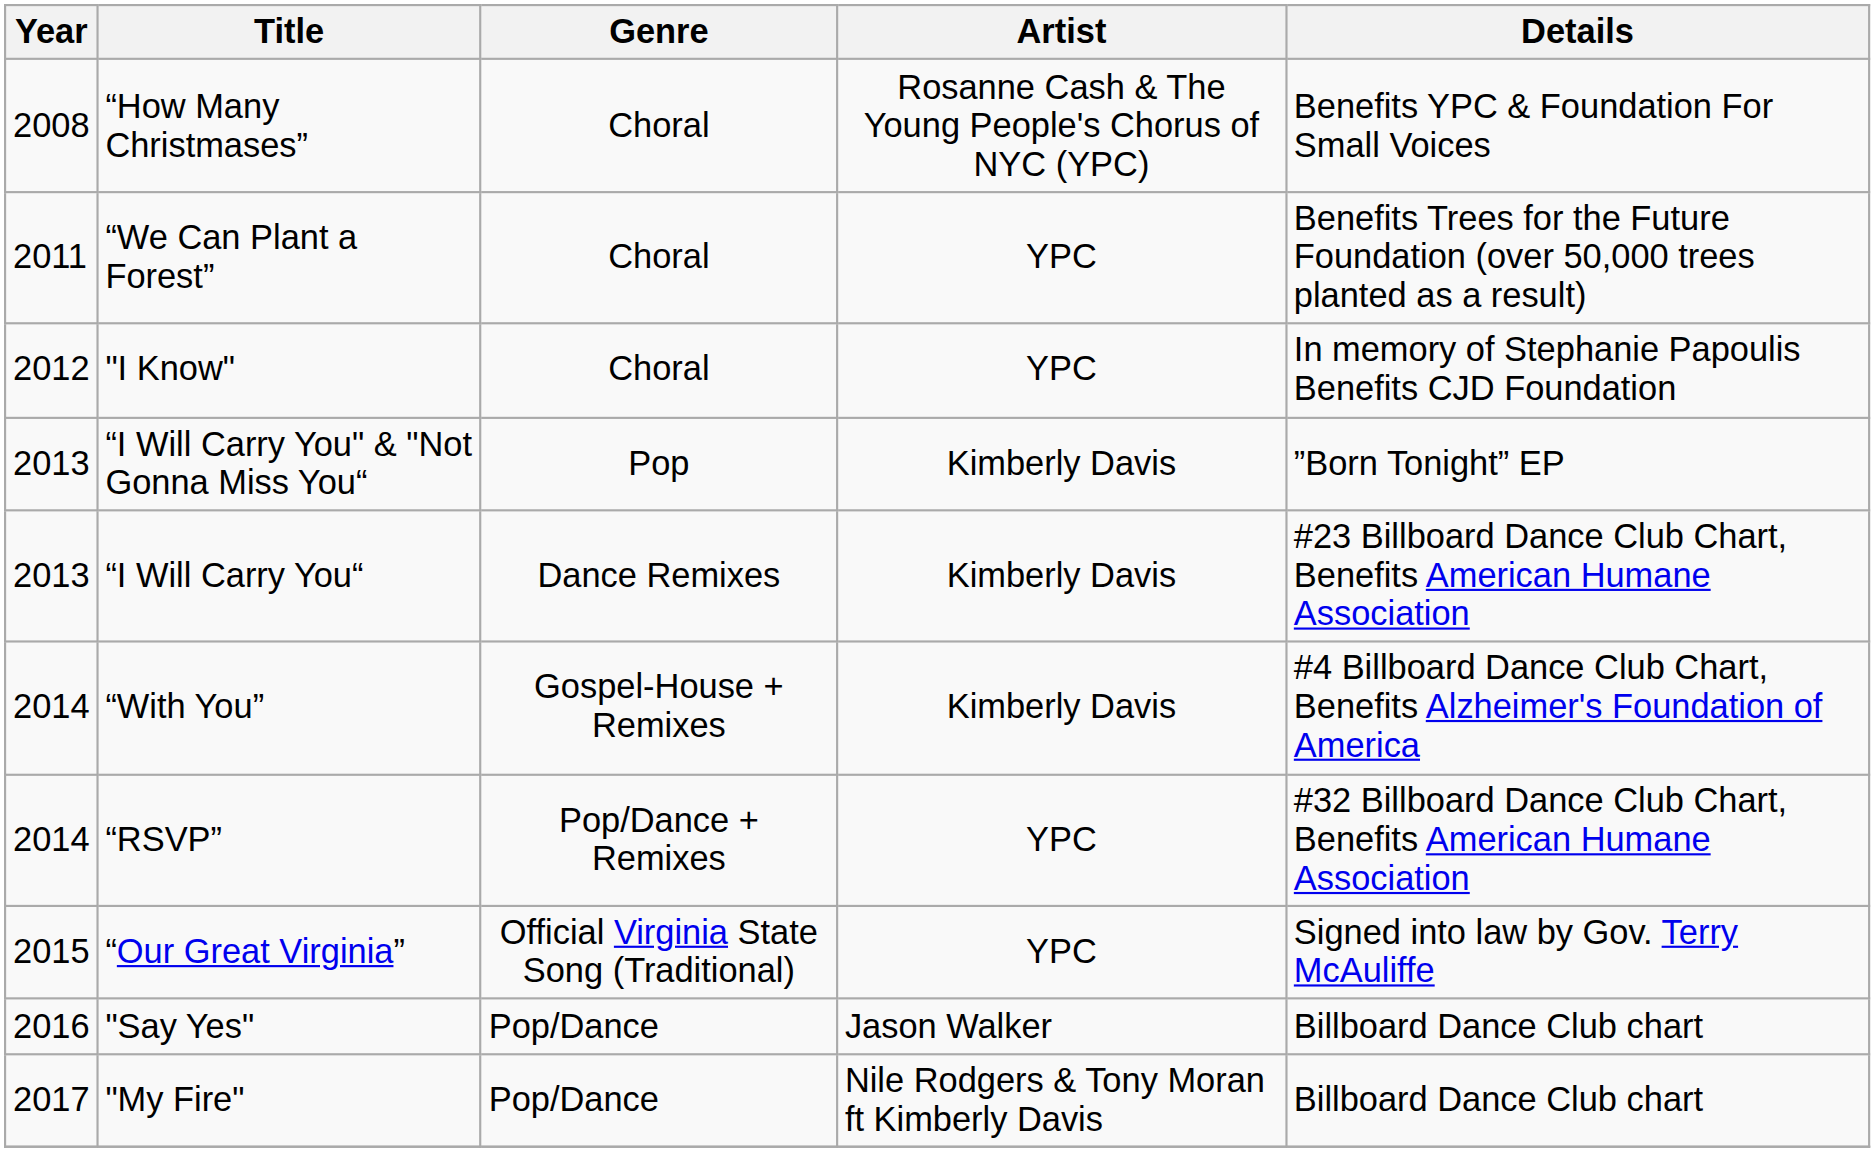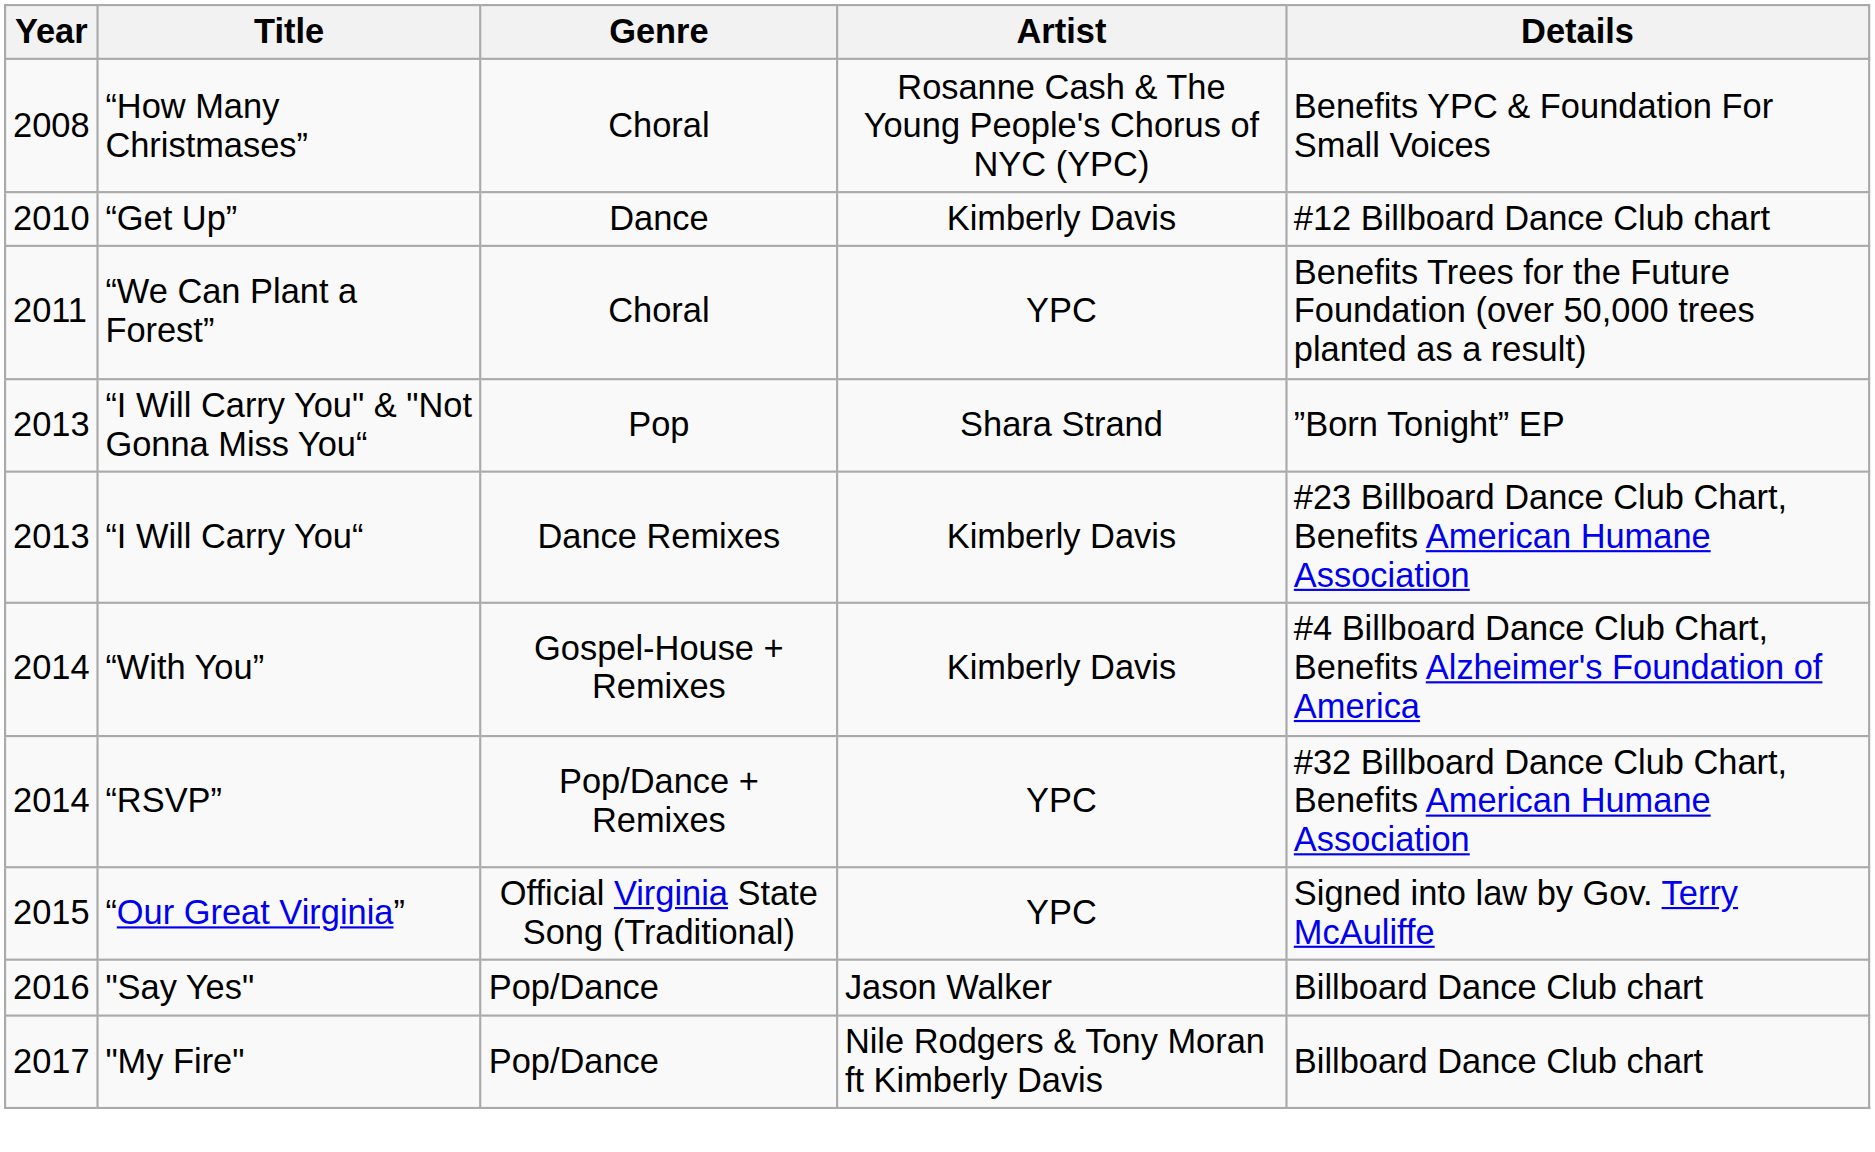+ row: (171, 218)
- row: (170, 369)
(1061, 462) Kimberly Davis -> (1061, 424) Shara Strand
